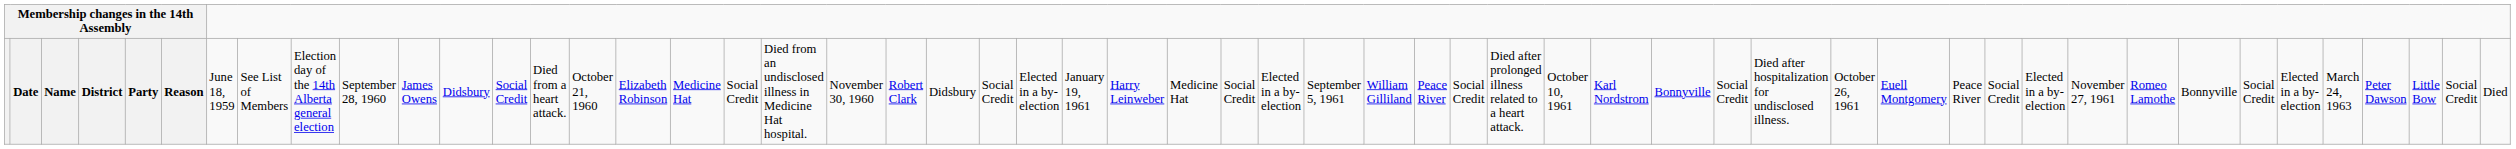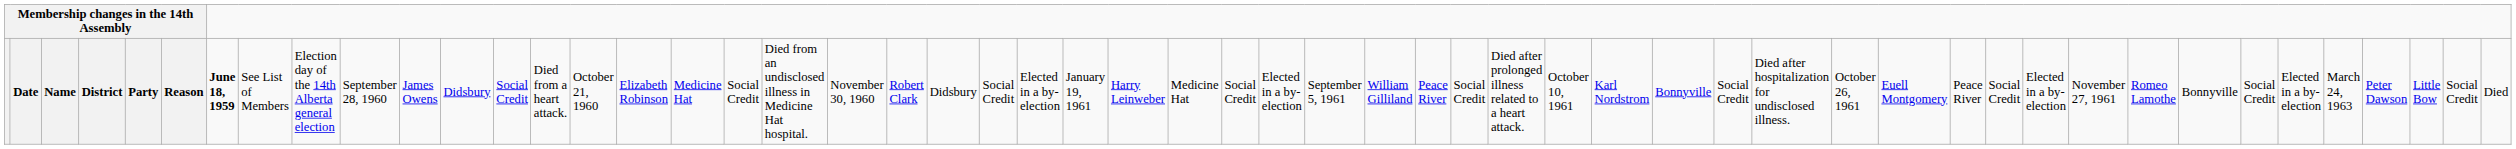(222, 91) normal -> (222, 91) bold
